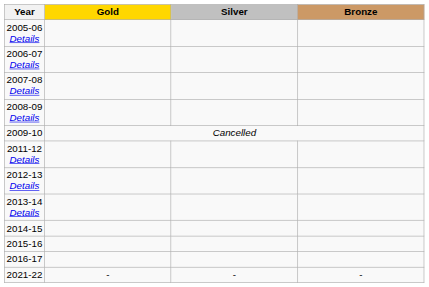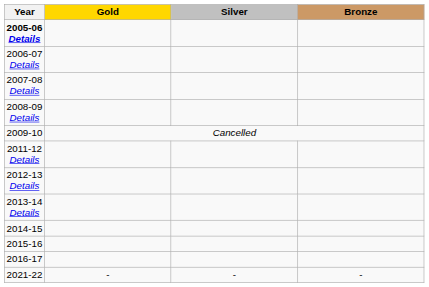(24, 33) normal -> (24, 33) bold
